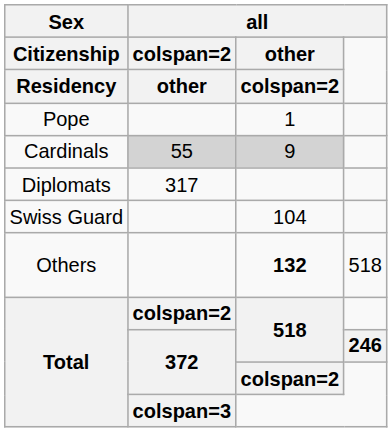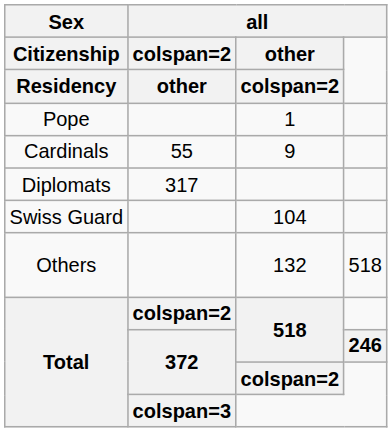(182, 152) lightgrey background -> (182, 152) no background
(290, 152) lightgrey background -> (290, 152) no background
(290, 265) bold -> (290, 265) normal
